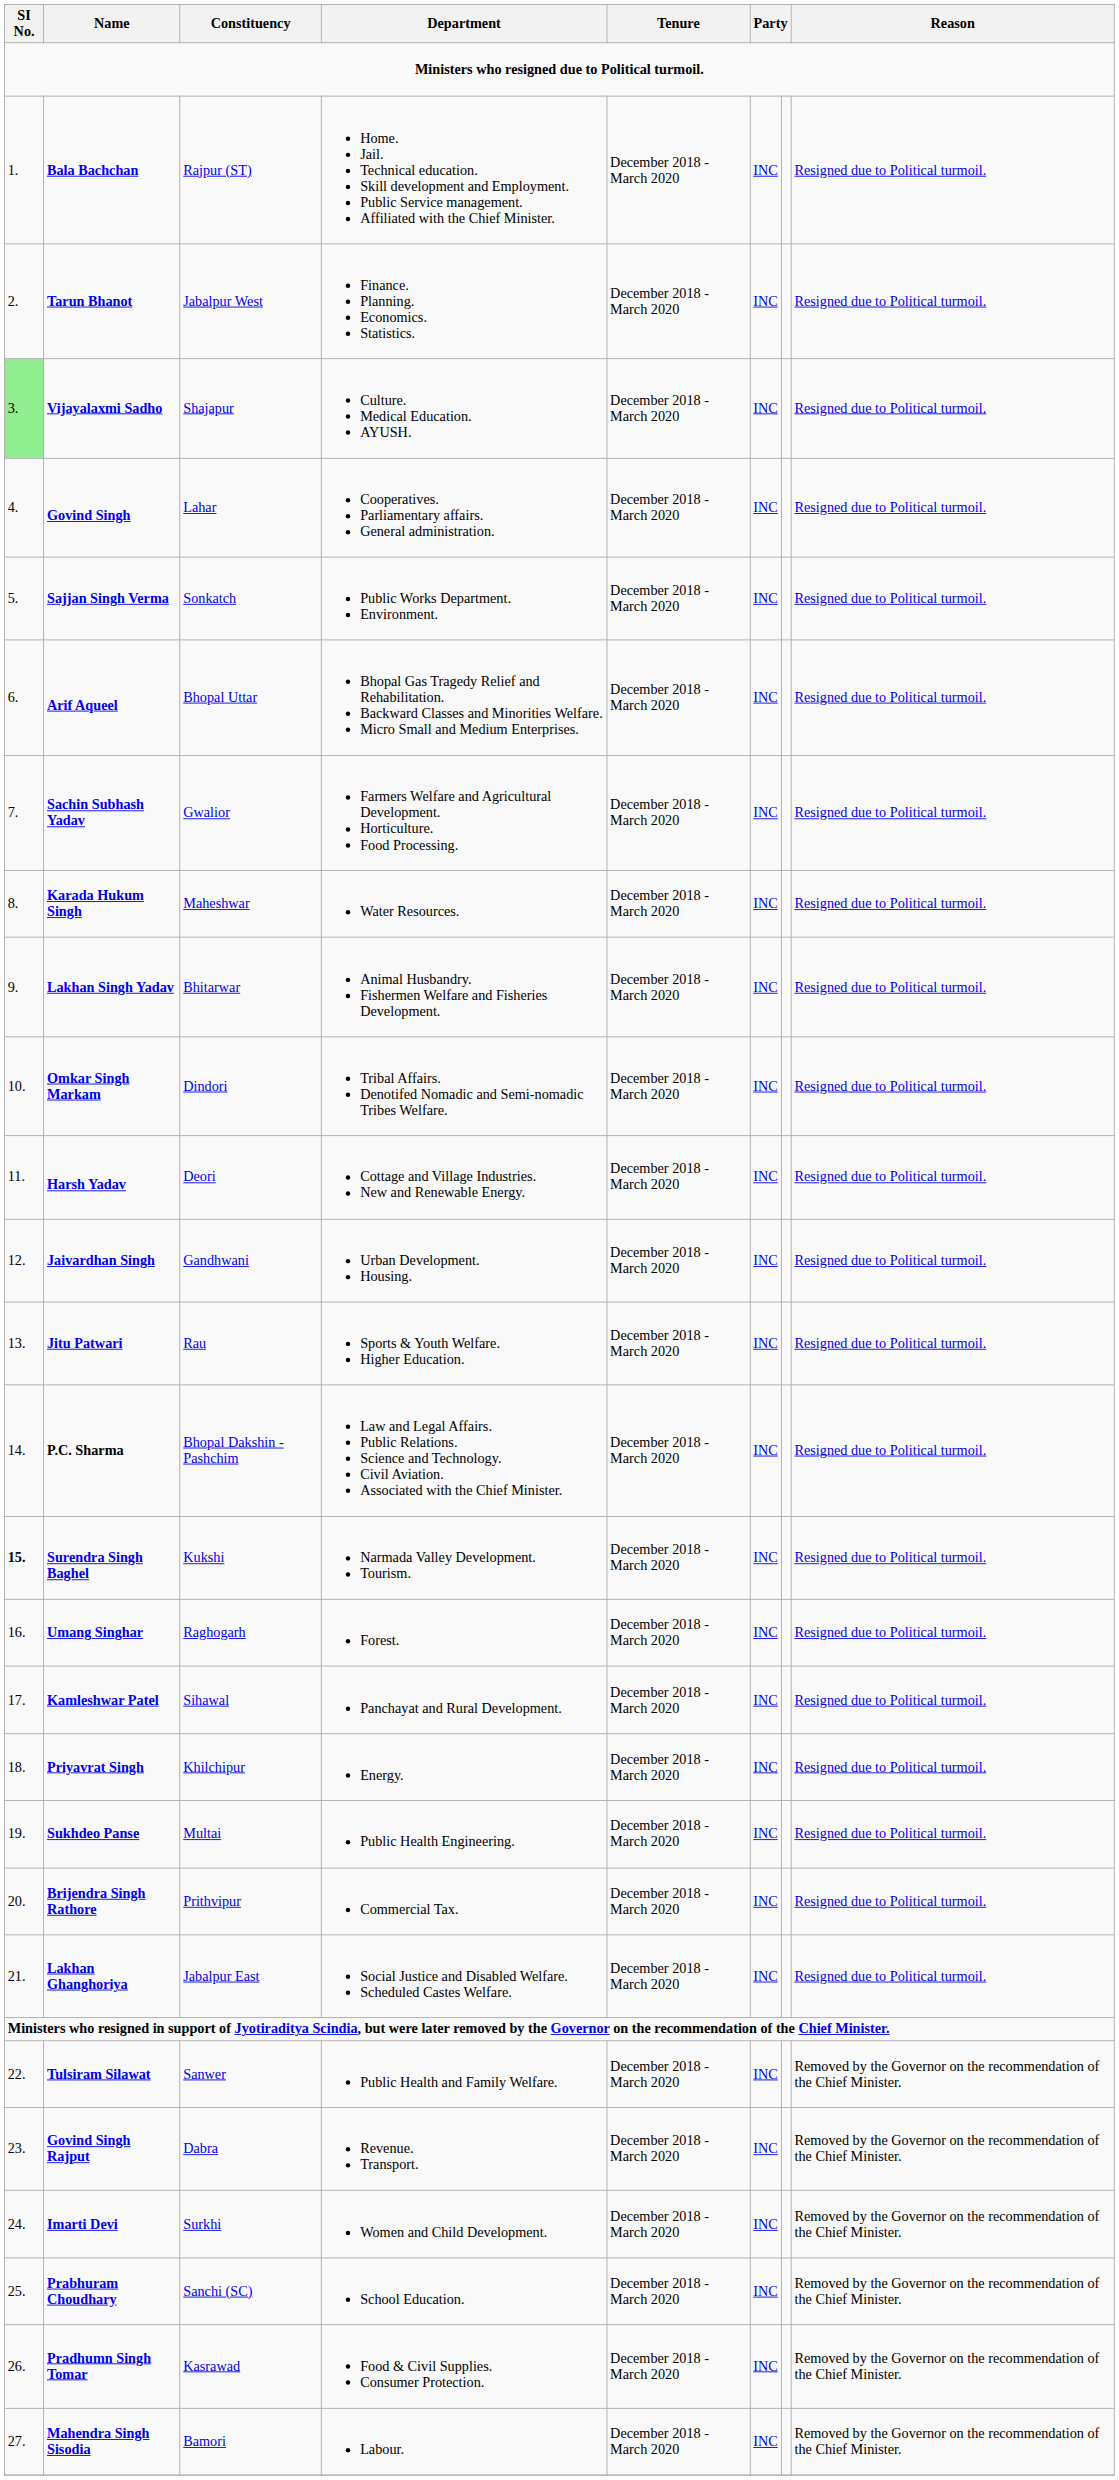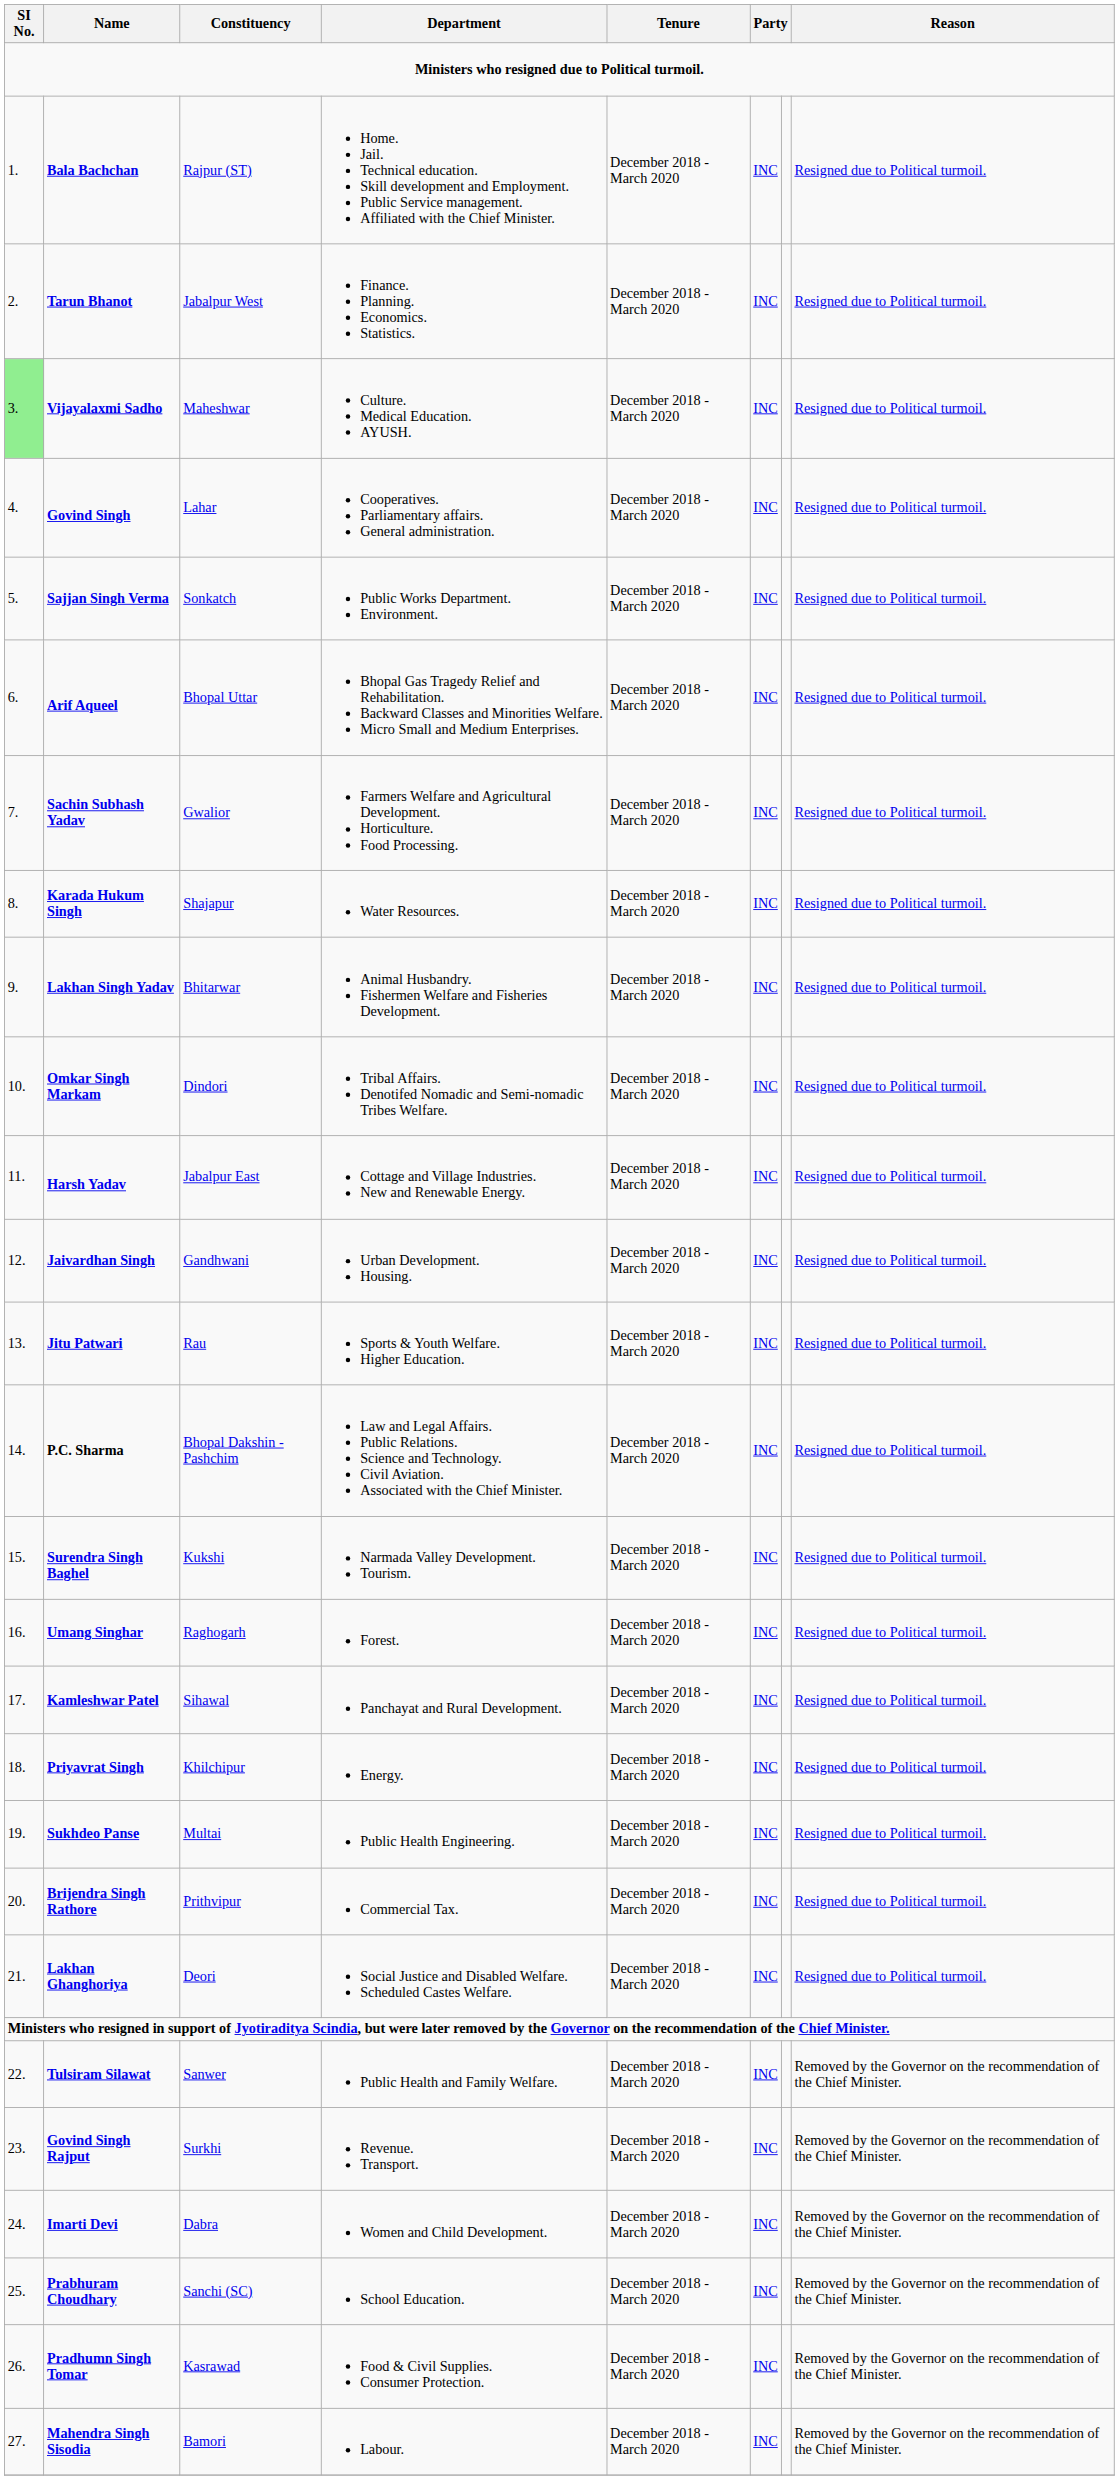(209, 408) Shajapur -> (216, 408) Maheshwar
(216, 904) Maheshwar -> (209, 904) Shajapur
(199, 1177) Deori -> (221, 1177) Jabalpur East
(17, 1557) bold -> (17, 1557) normal
(221, 1976) Jabalpur East -> (199, 1976) Deori
(201, 2149) Dabra -> (202, 2149) Surkhi
(202, 2224) Surkhi -> (201, 2224) Dabra
